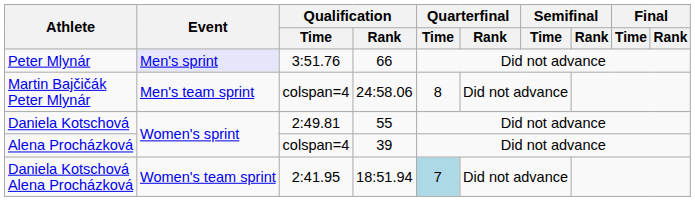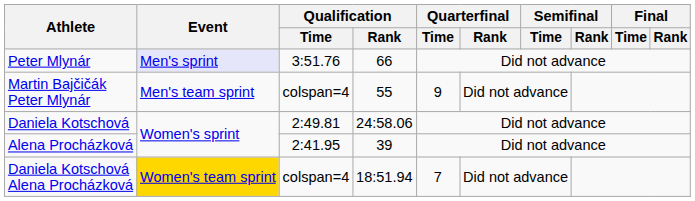(384, 92) 24:58.06 -> (384, 92) 55
(438, 92) 8 -> (438, 92) 9
(384, 123) 55 -> (384, 123) 24:58.06
(316, 146) colspan=4 -> (316, 146) 2:41.95
(208, 177) no background -> (208, 177) gold background
(316, 177) 2:41.95 -> (316, 177) colspan=4
(438, 177) lightblue background -> (438, 177) no background
